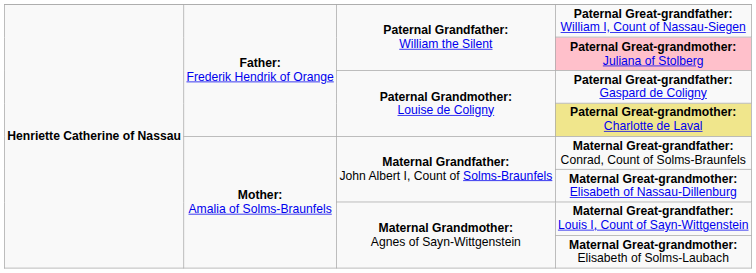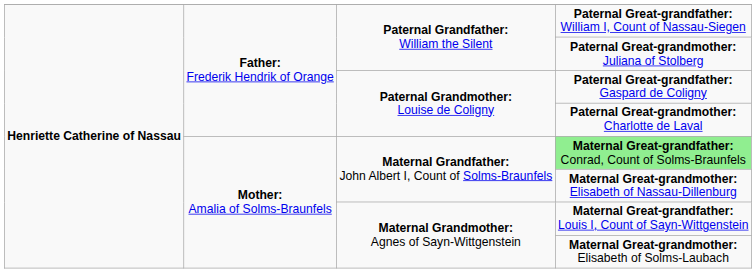(653, 53) pink background -> (653, 53) no background
(653, 119) khaki background -> (653, 119) no background
(653, 152) no background -> (653, 152) lightgreen background
